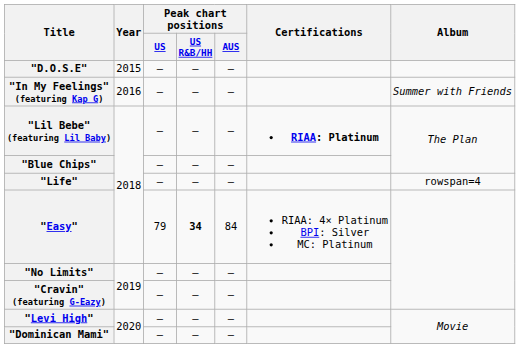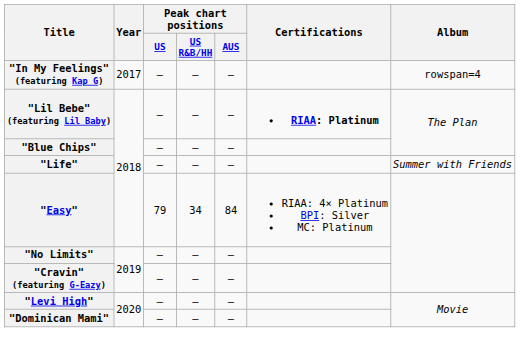- row: (59, 69)
(129, 92) 2016 -> (129, 75) 2017
(453, 92) Summer with Friends -> (453, 75) rowspan=4
(453, 181) rowspan=4 -> (453, 164) Summer with Friends
(195, 227) bold -> (195, 210) normal
